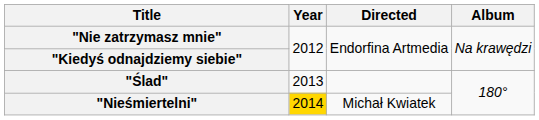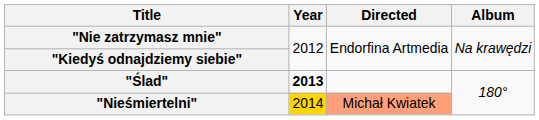(308, 81) normal -> (308, 81) bold
(389, 103) no background -> (389, 103) lightsalmon background
